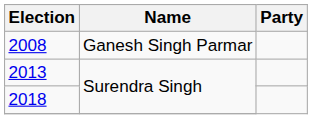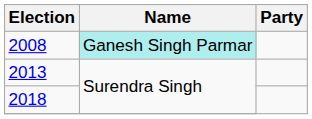(168, 45) no background -> (168, 45) paleturquoise background
